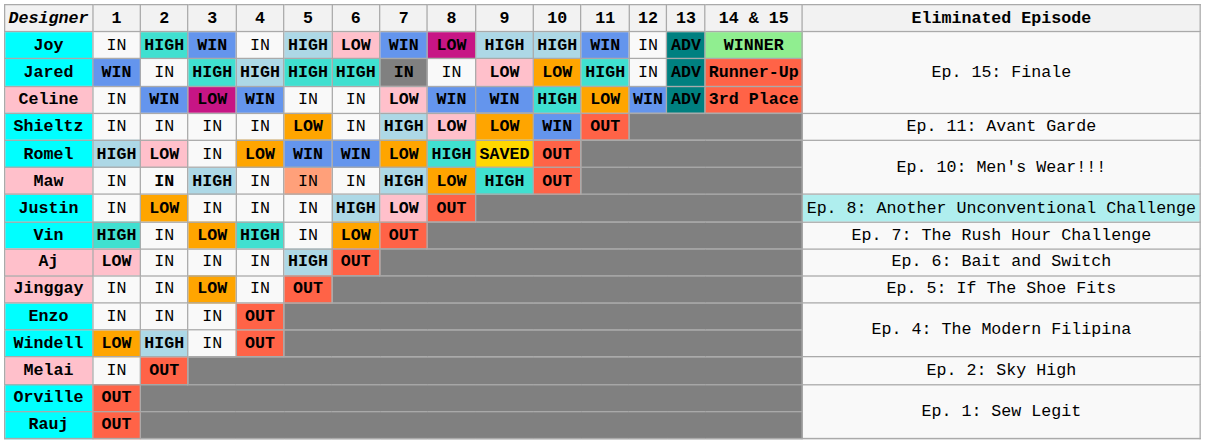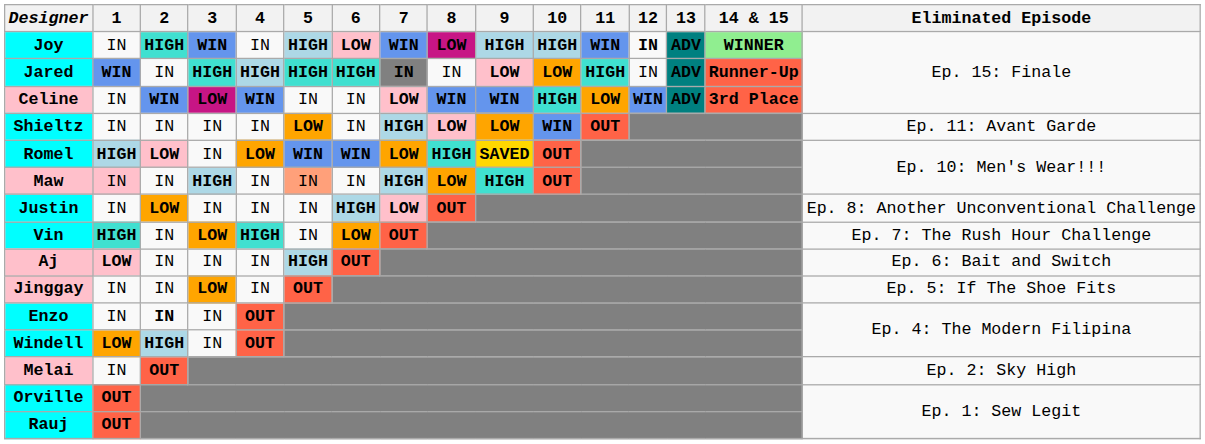(648, 45) normal -> (648, 45) bold
(116, 181) no background -> (116, 181) pink background
(164, 181) bold -> (164, 181) normal
(1001, 208) paleturquoise background -> (1001, 208) no background
(164, 317) normal -> (164, 317) bold
